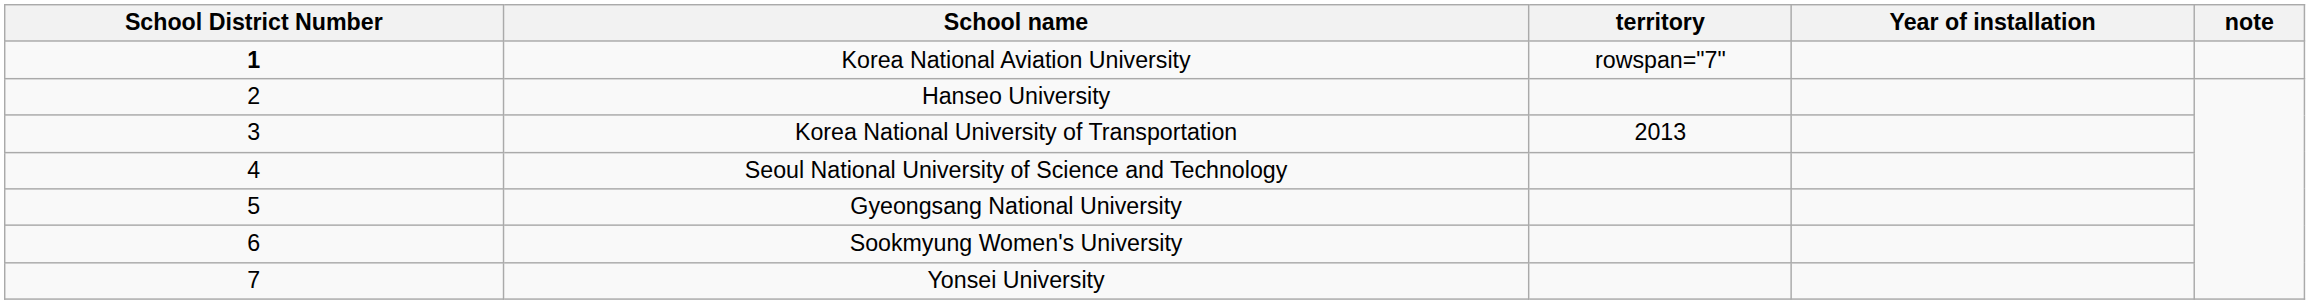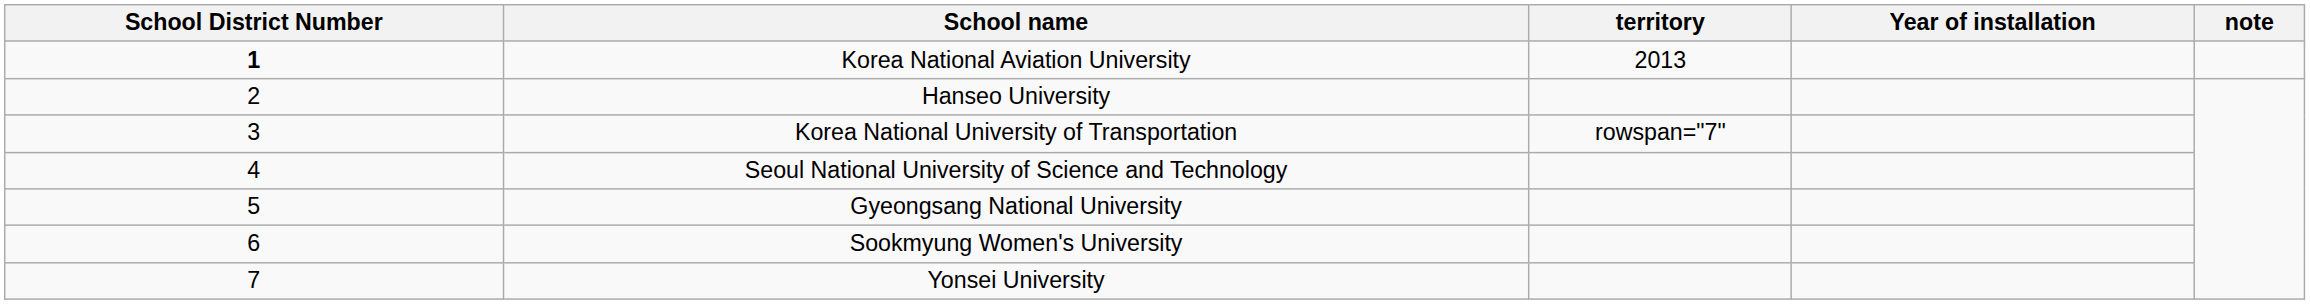(1660, 59) rowspan="7" -> (1660, 59) 2013
(1660, 133) 2013 -> (1660, 133) rowspan="7"
